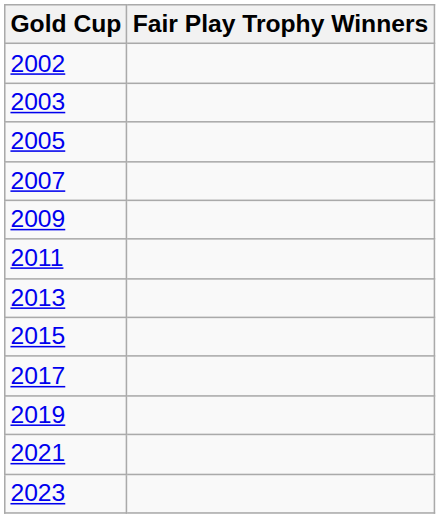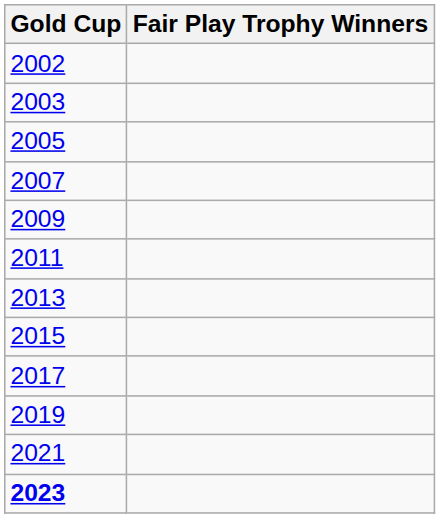(38, 492) normal -> (38, 492) bold
